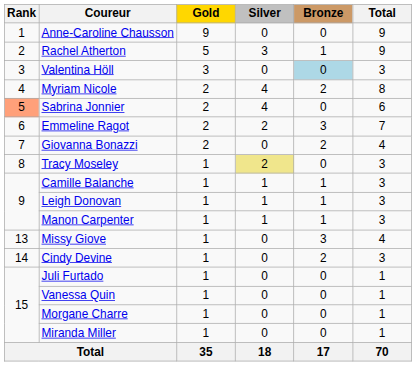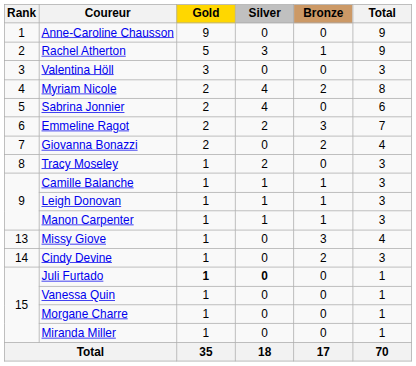(323, 70) lightblue background -> (323, 70) no background
(22, 107) lightsalmon background -> (22, 107) no background
(265, 164) khaki background -> (265, 164) no background
(206, 276) normal -> (206, 276) bold
(265, 276) normal -> (265, 276) bold
